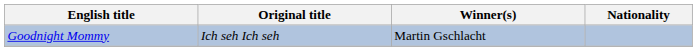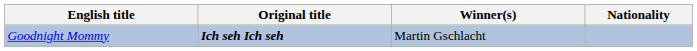(240, 35) normal -> (242, 35) bold
